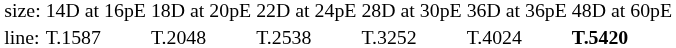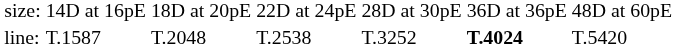(494, 38) normal -> (495, 38) bold
(600, 38) bold -> (600, 38) normal
